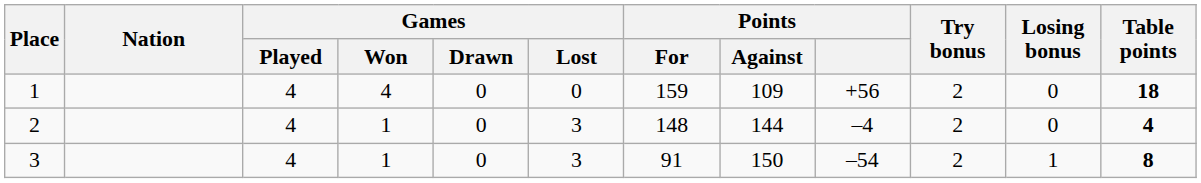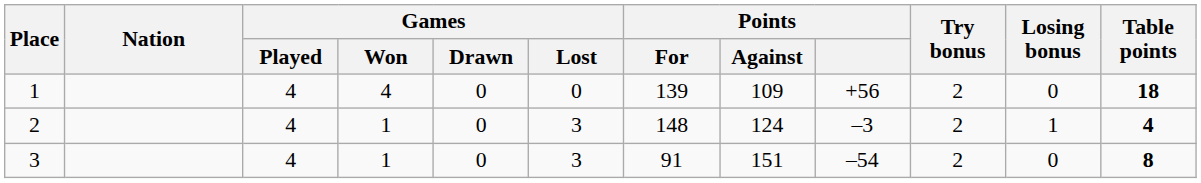(672, 90) 159 -> (672, 90) 139
(767, 125) 144 -> (767, 125) 124
(862, 125) –4 -> (862, 125) –3
(1053, 125) 0 -> (1053, 125) 1
(767, 159) 150 -> (767, 159) 151
(1053, 159) 1 -> (1053, 159) 0
